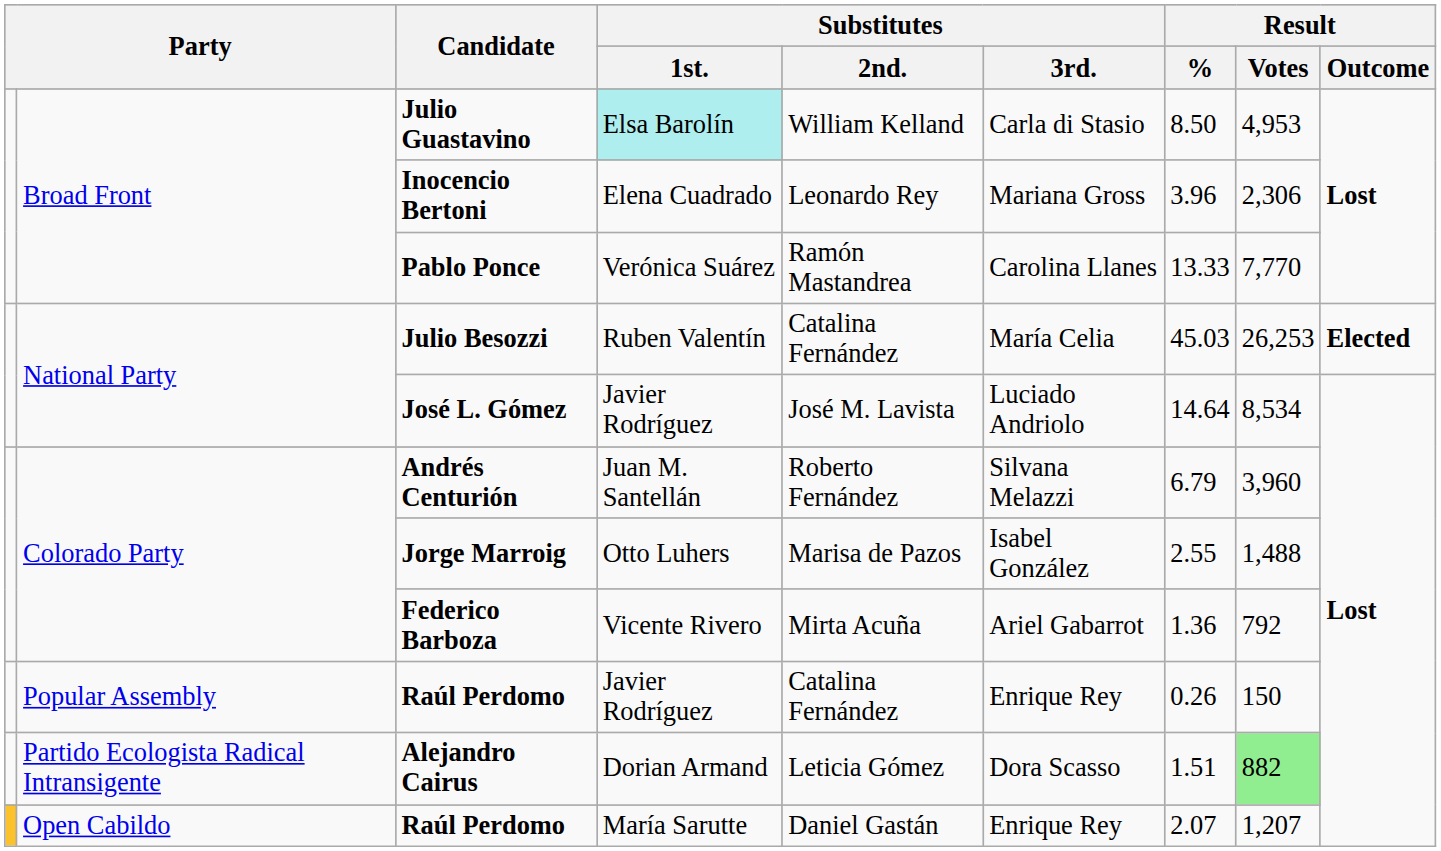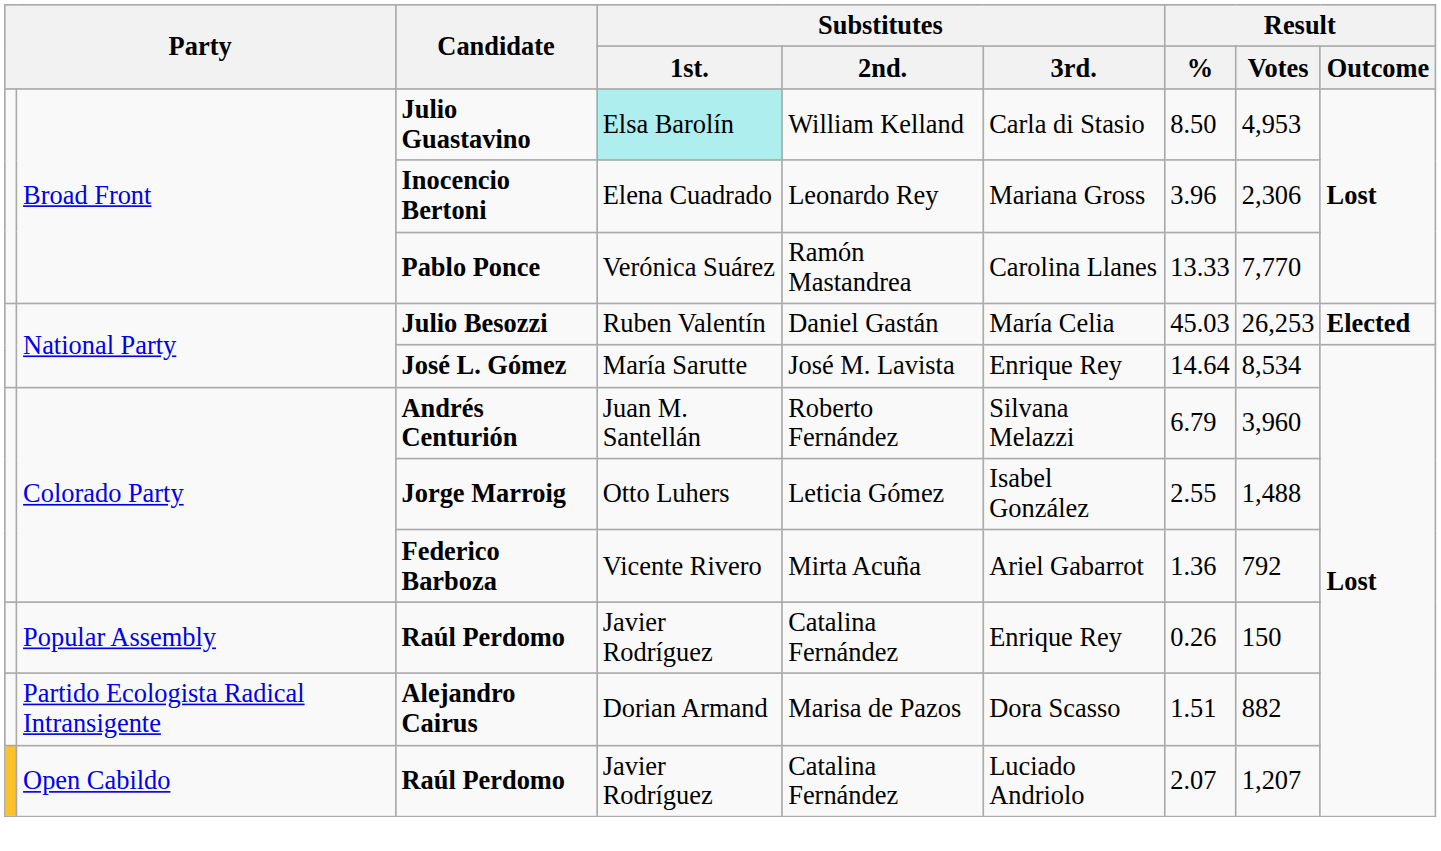(843, 338) Catalina Fernández -> (863, 323) Daniel Gastán
(658, 410) Javier Rodríguez -> (675, 365) María Sarutte
(1037, 410) Luciado Andriolo -> (1056, 365) Enrique Rey
(875, 553) Marisa de Pazos -> (866, 494) Leticia Gómez
(866, 768) Leticia Gómez -> (875, 708) Marisa de Pazos
(1262, 768) lightgreen background -> (1262, 708) no background
(675, 824) María Sarutte -> (658, 780) Javier Rodríguez
(863, 824) Daniel Gastán -> (843, 780) Catalina Fernández
(1056, 824) Enrique Rey -> (1037, 780) Luciado Andriolo
